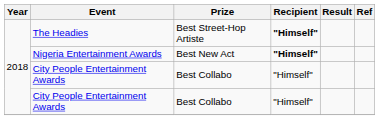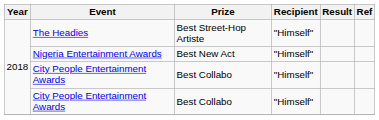(296, 33) bold -> (294, 33) normal
(296, 54) bold -> (294, 54) normal
